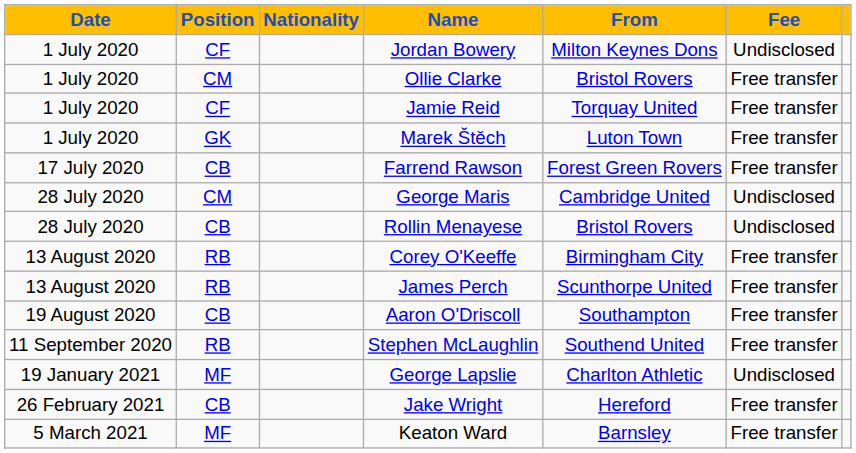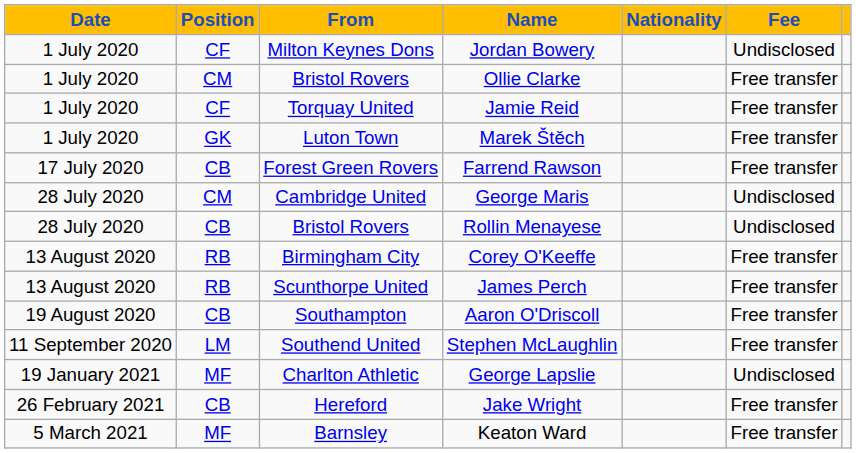columns swapped: (311, 20) <-> (634, 20)
(218, 345) RB -> (218, 345) LM
